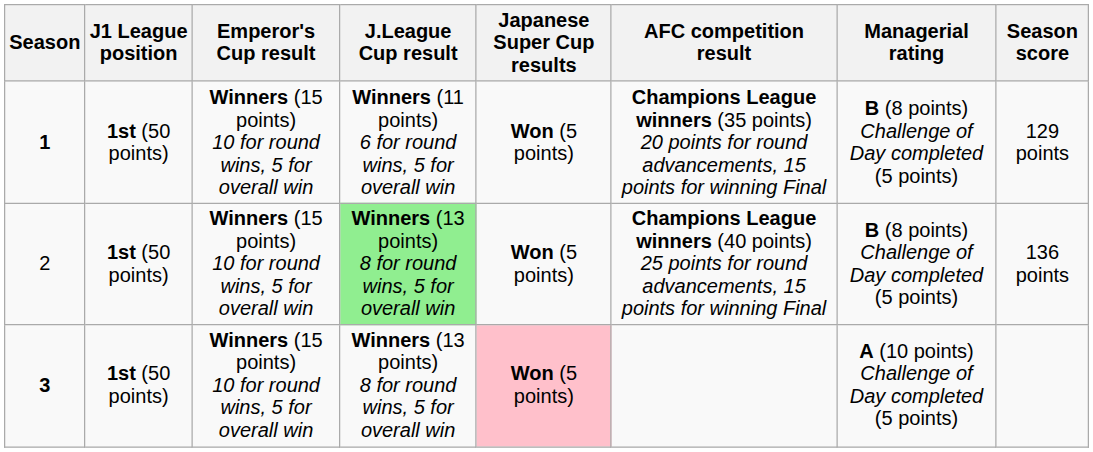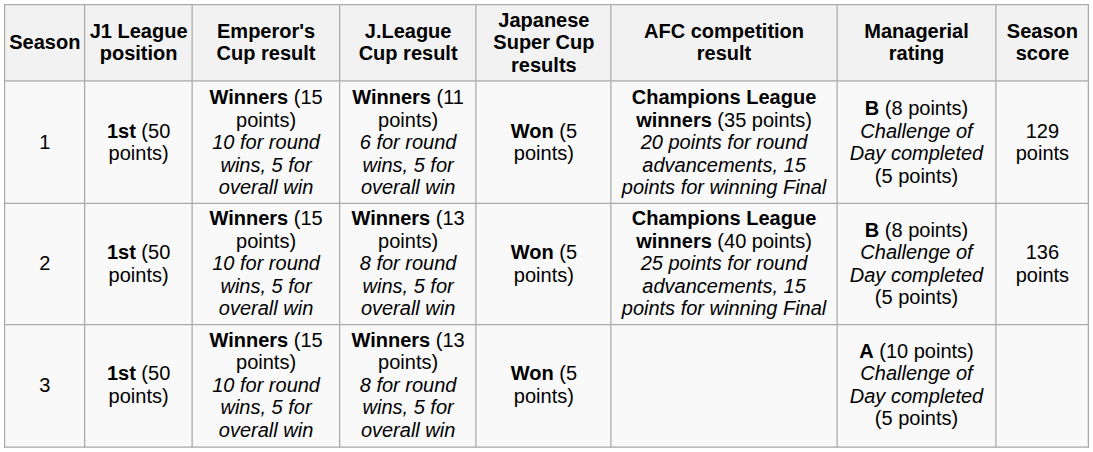(45, 142) bold -> (45, 142) normal
(408, 263) lightgreen background -> (408, 263) no background
(45, 385) bold -> (45, 385) normal
(544, 385) pink background -> (544, 385) no background
